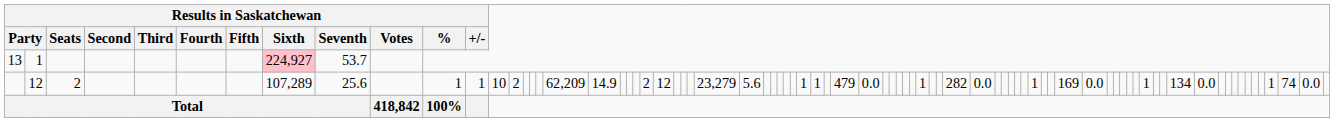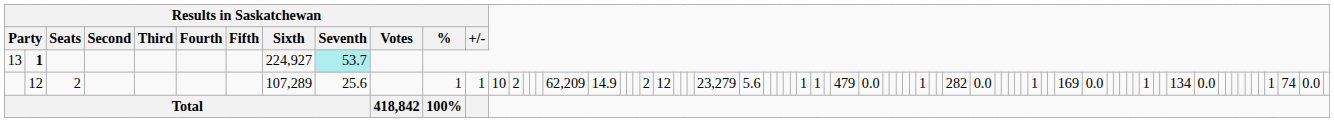(39, 60) normal -> (39, 60) bold
(289, 60) pink background -> (289, 60) no background
(354, 60) no background -> (354, 60) paleturquoise background
